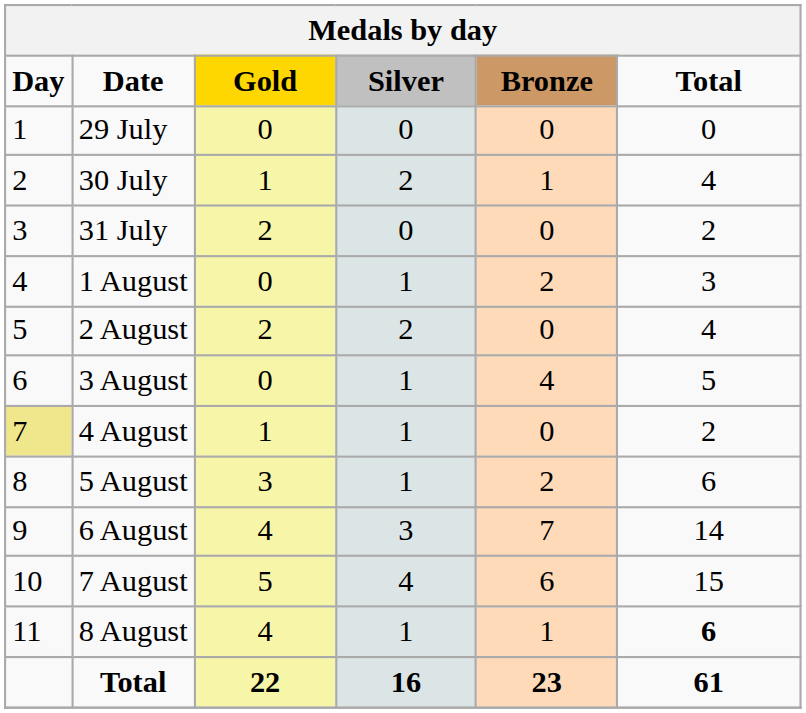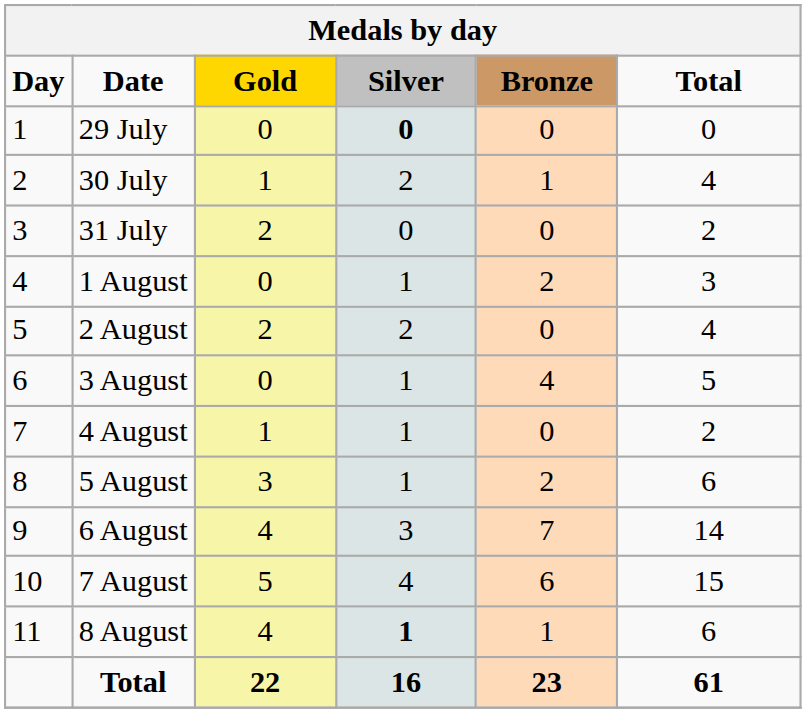(406, 130) normal -> (406, 130) bold
(20, 430) khaki background -> (20, 430) no background
(406, 631) normal -> (406, 631) bold
(709, 631) bold -> (709, 631) normal
